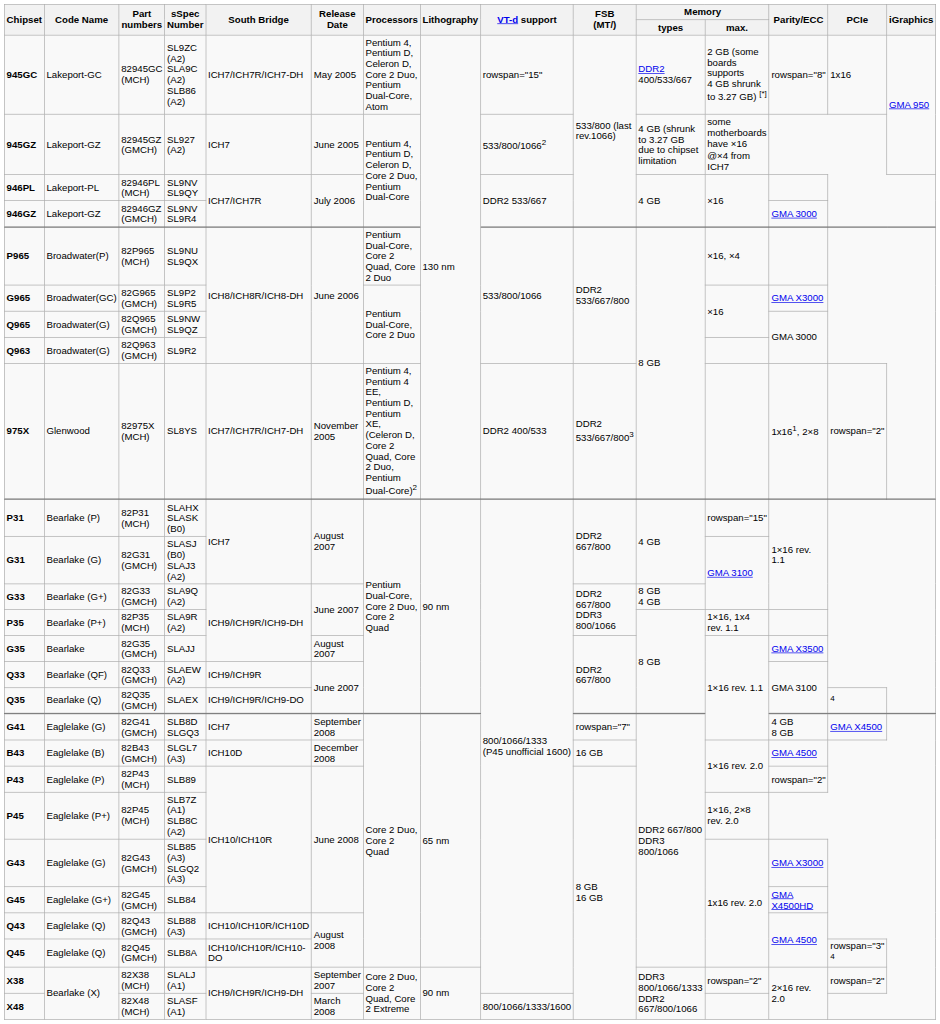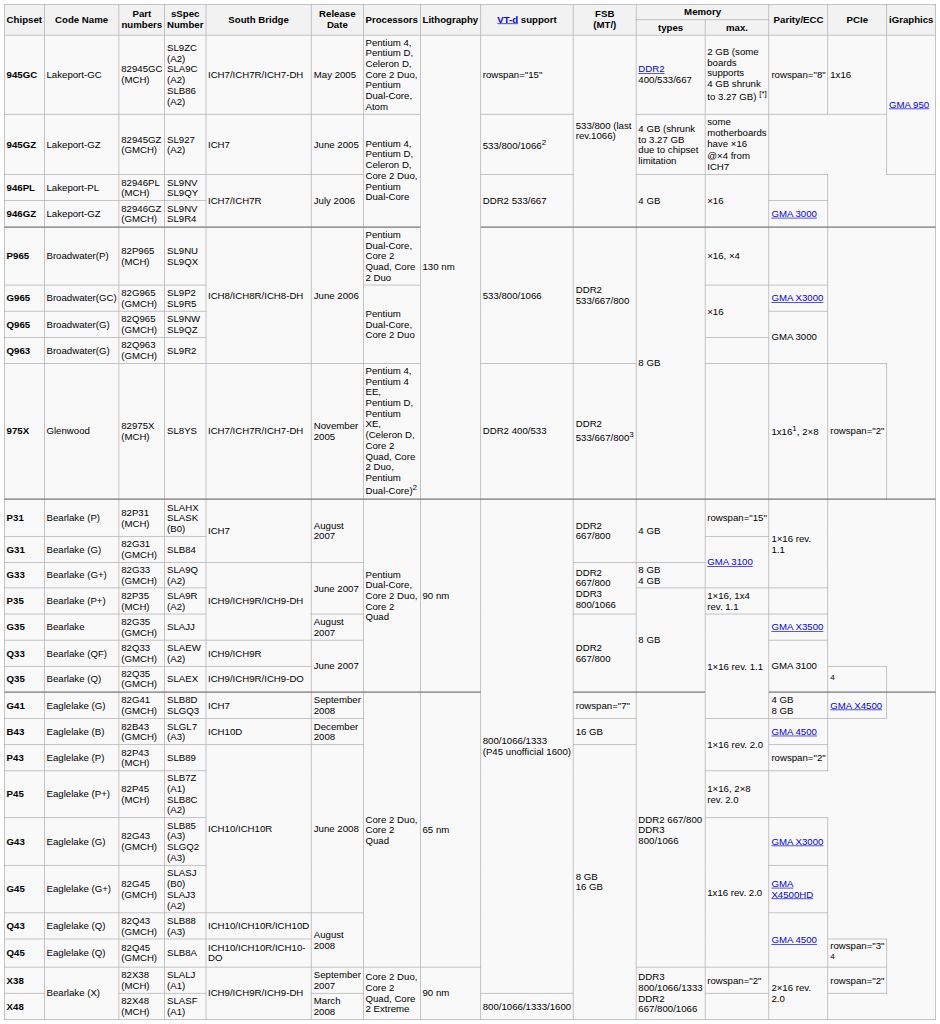(182, 560) SLASJ (B0) SLAJ3 (A2) -> (181, 550) SLB84
(181, 900) SLB84 -> (182, 889) SLASJ (B0) SLAJ3 (A2)
